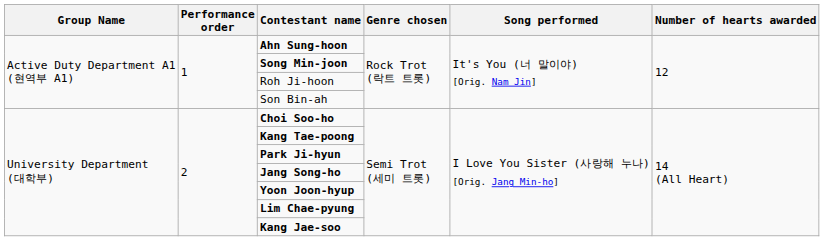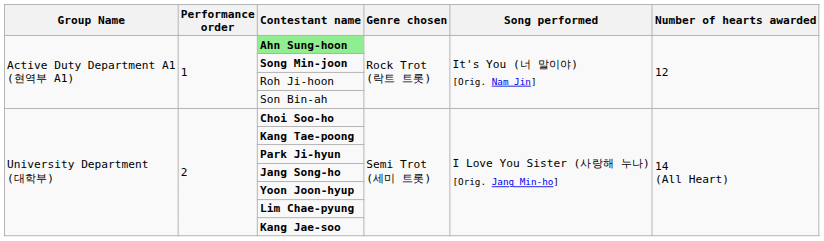(304, 45) no background -> (304, 45) lightgreen background
